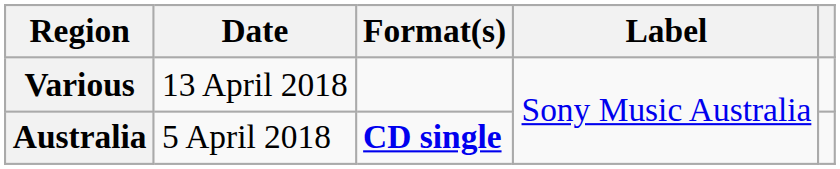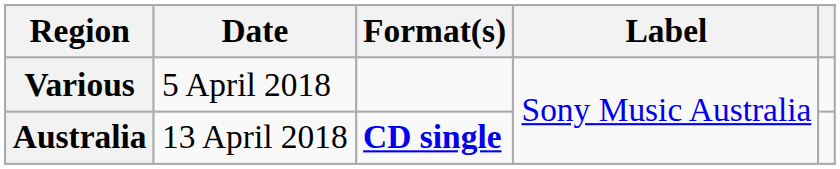(255, 84) 13 April 2018 -> (246, 84) 5 April 2018
(246, 137) 5 April 2018 -> (255, 137) 13 April 2018
